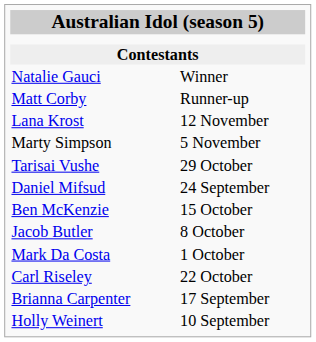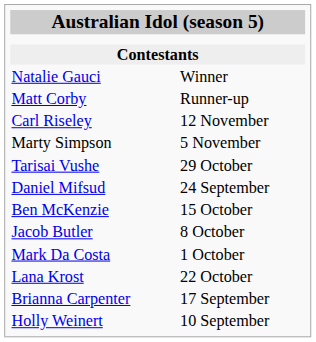(48, 121) Lana Krost -> (52, 121) Carl Riseley
(52, 276) Carl Riseley -> (48, 276) Lana Krost
